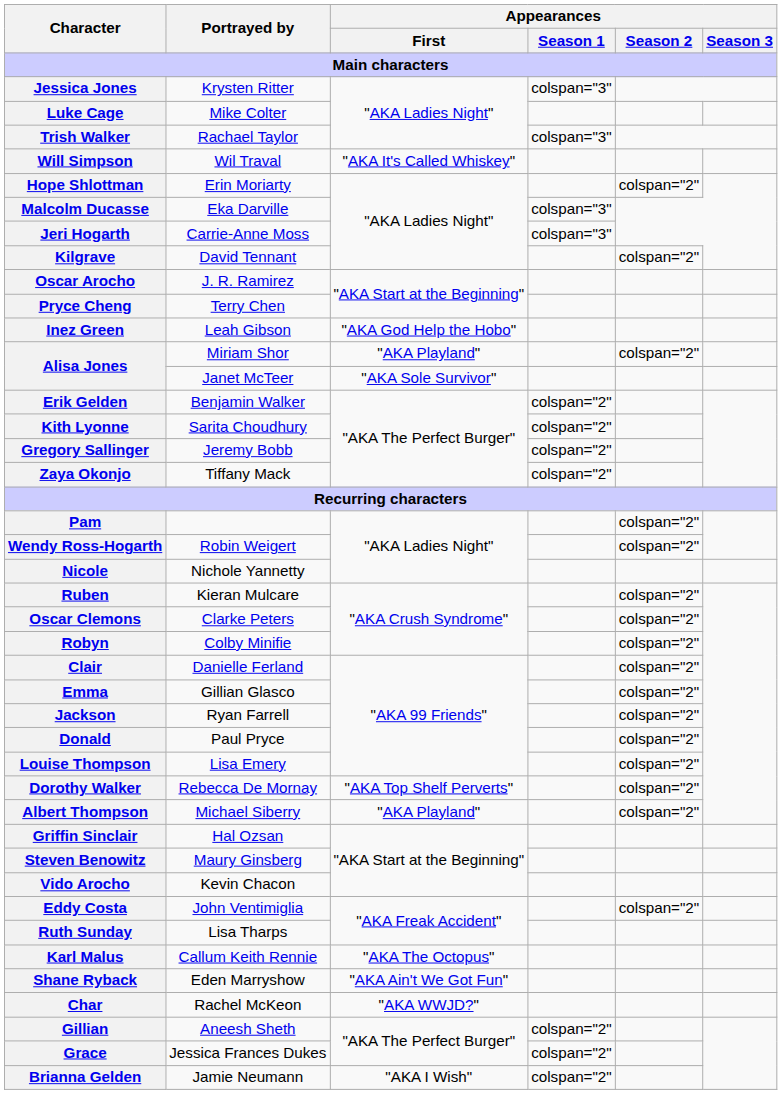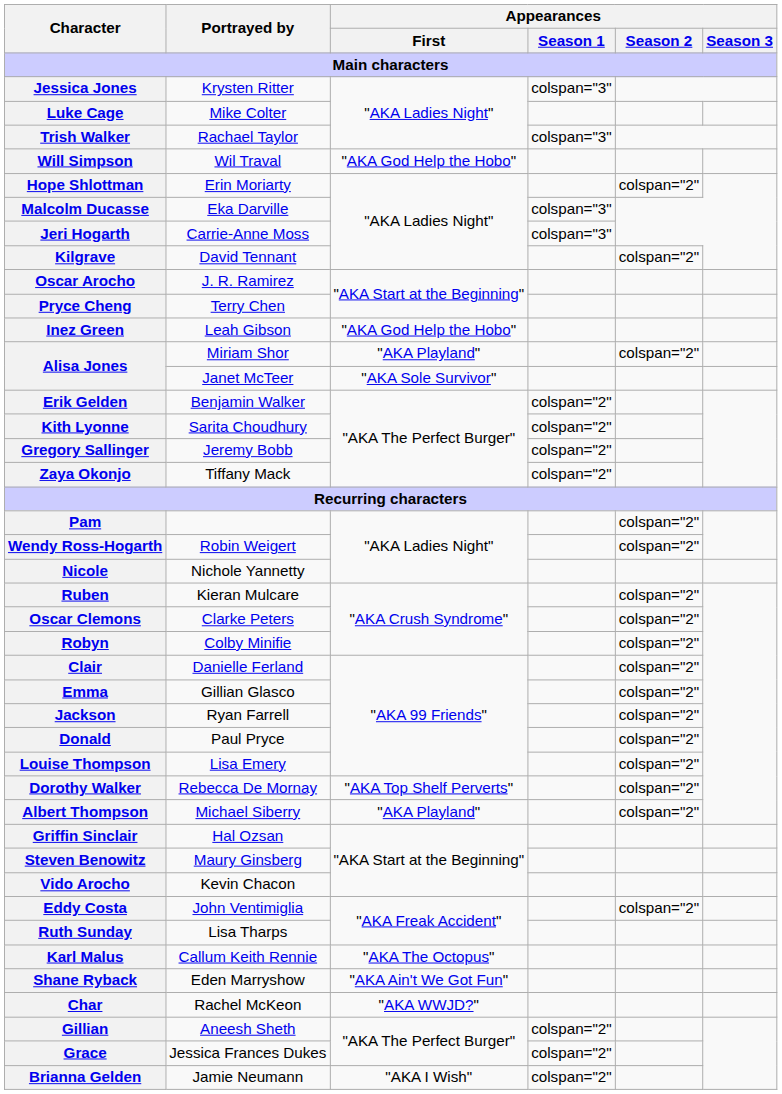(429, 161) "AKA It's Called Whiskey" -> (429, 161) "AKA God Help the Hobo"
